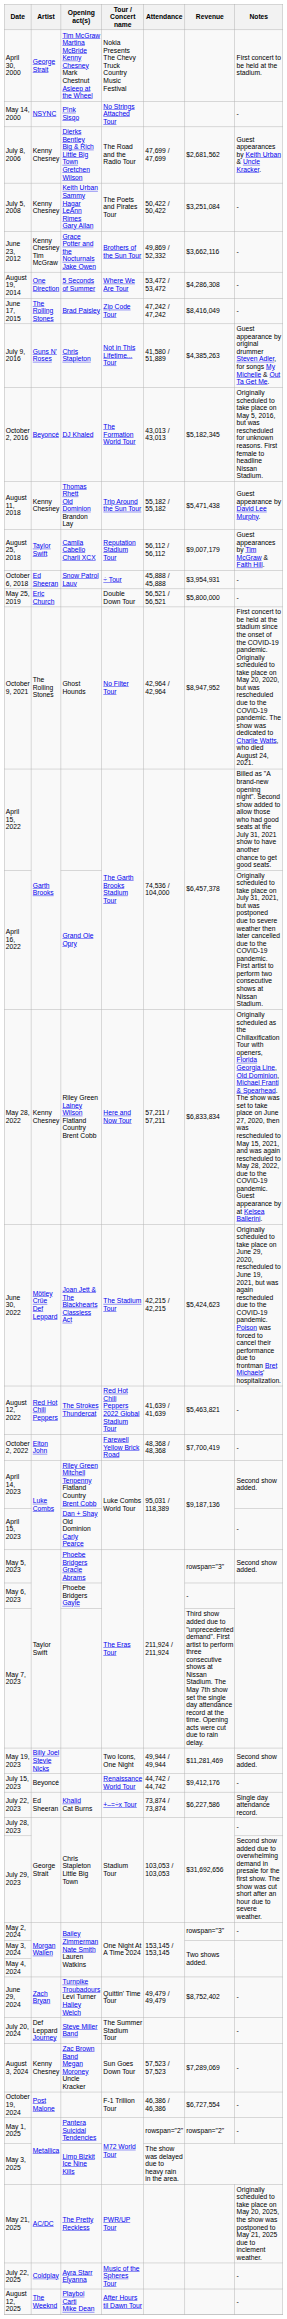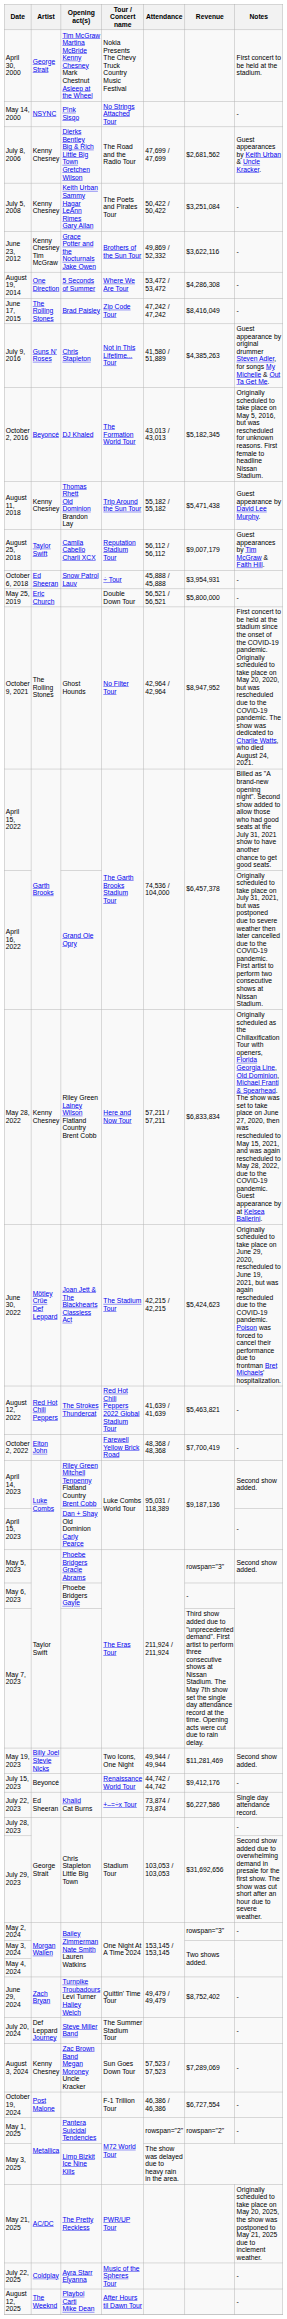(203, 252) $3,662,116 -> (203, 252) $3,622,116
